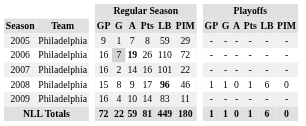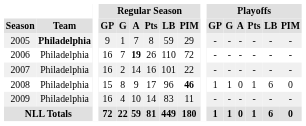(63, 40) normal -> (65, 40) bold
(119, 55) lightgrey background -> (123, 55) no background
(165, 84) bold -> (169, 84) normal
(185, 84) normal -> (189, 84) bold
